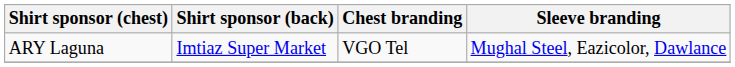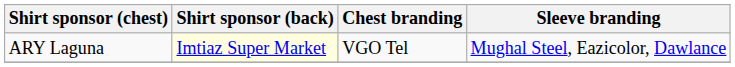(251, 47) no background -> (251, 47) lightyellow background
